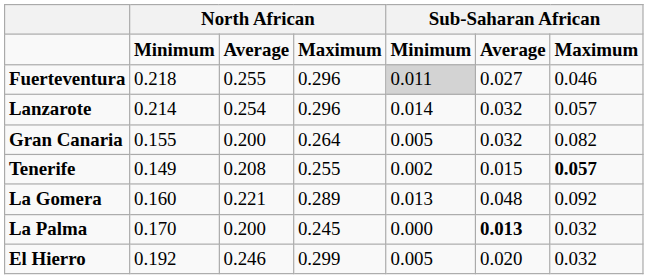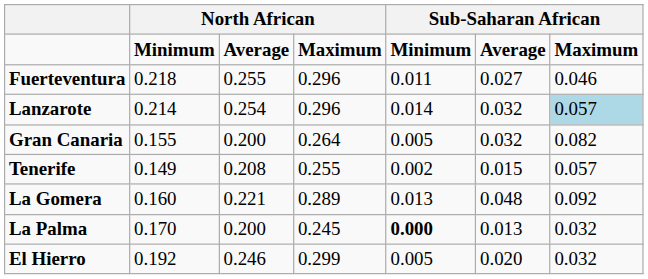(411, 79) lightgrey background -> (411, 79) no background
(576, 109) no background -> (576, 109) lightblue background
(576, 169) bold -> (576, 169) normal
(412, 229) normal -> (412, 229) bold
(501, 229) bold -> (501, 229) normal
